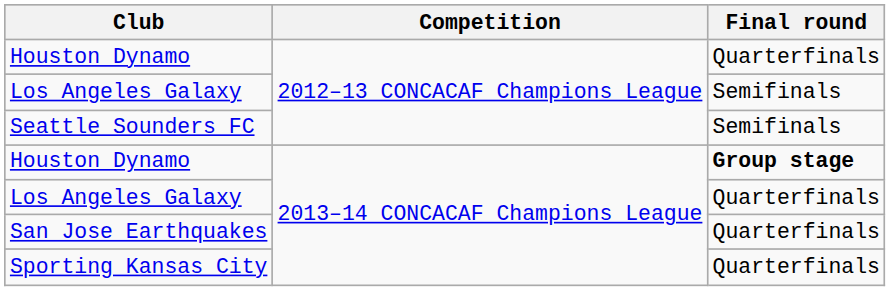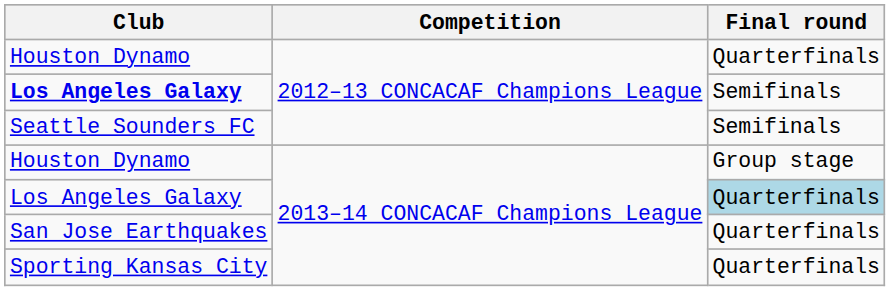(126, 92) normal -> (126, 92) bold
(783, 162) bold -> (783, 162) normal
(796, 197) no background -> (796, 197) lightblue background
